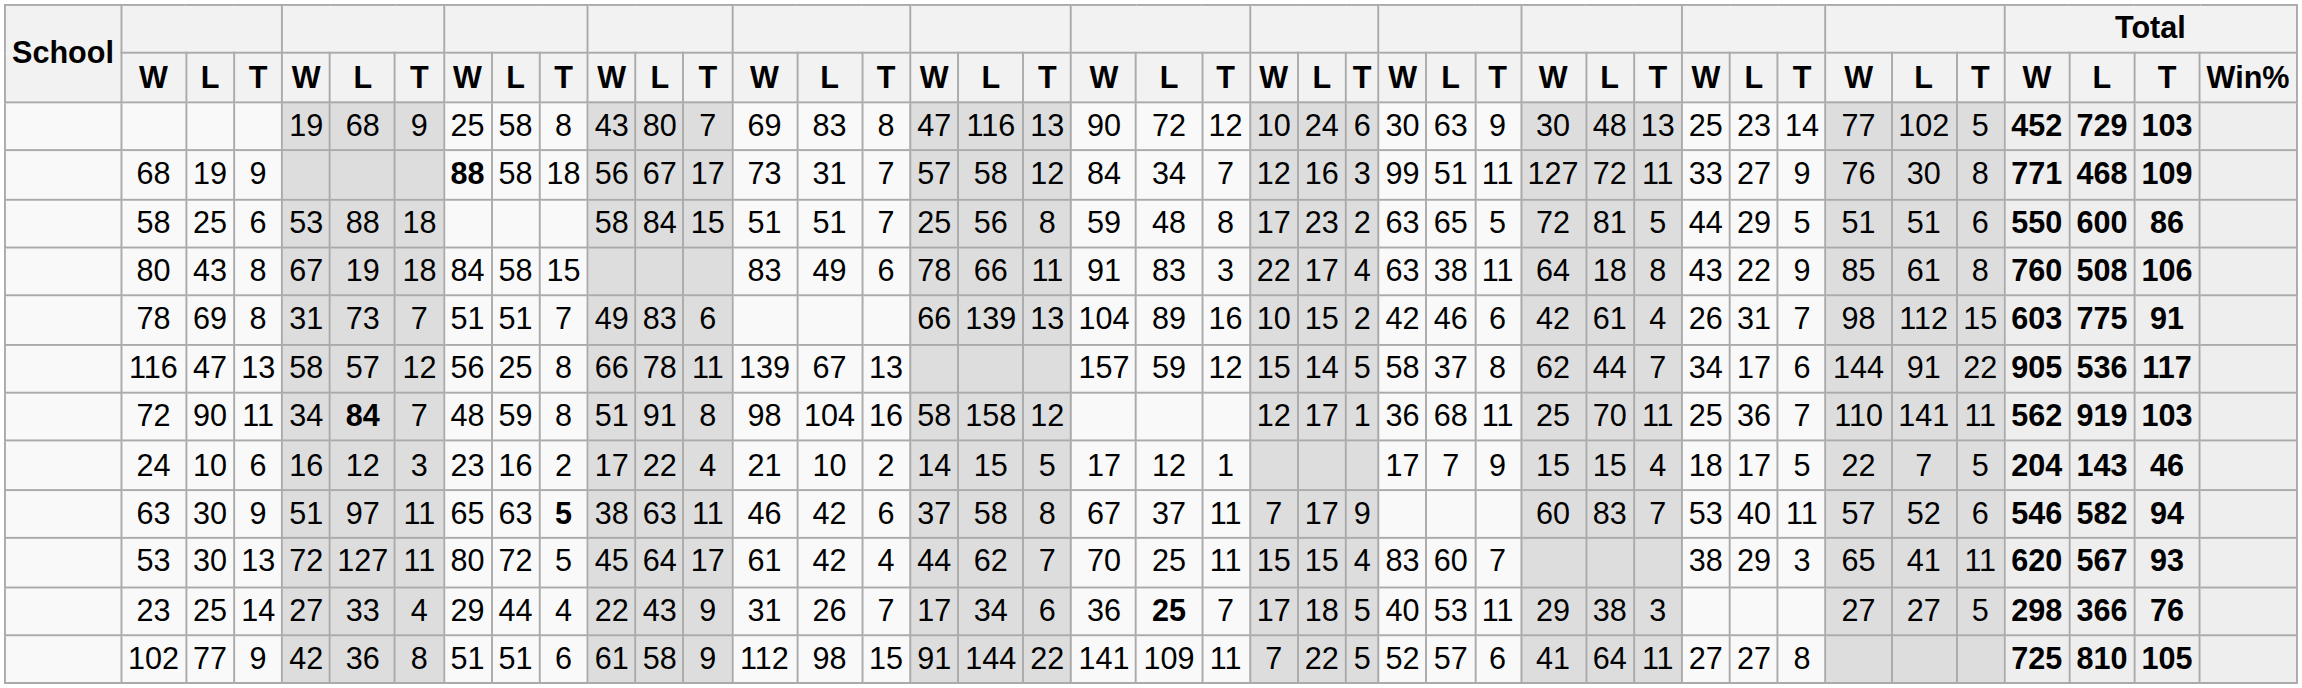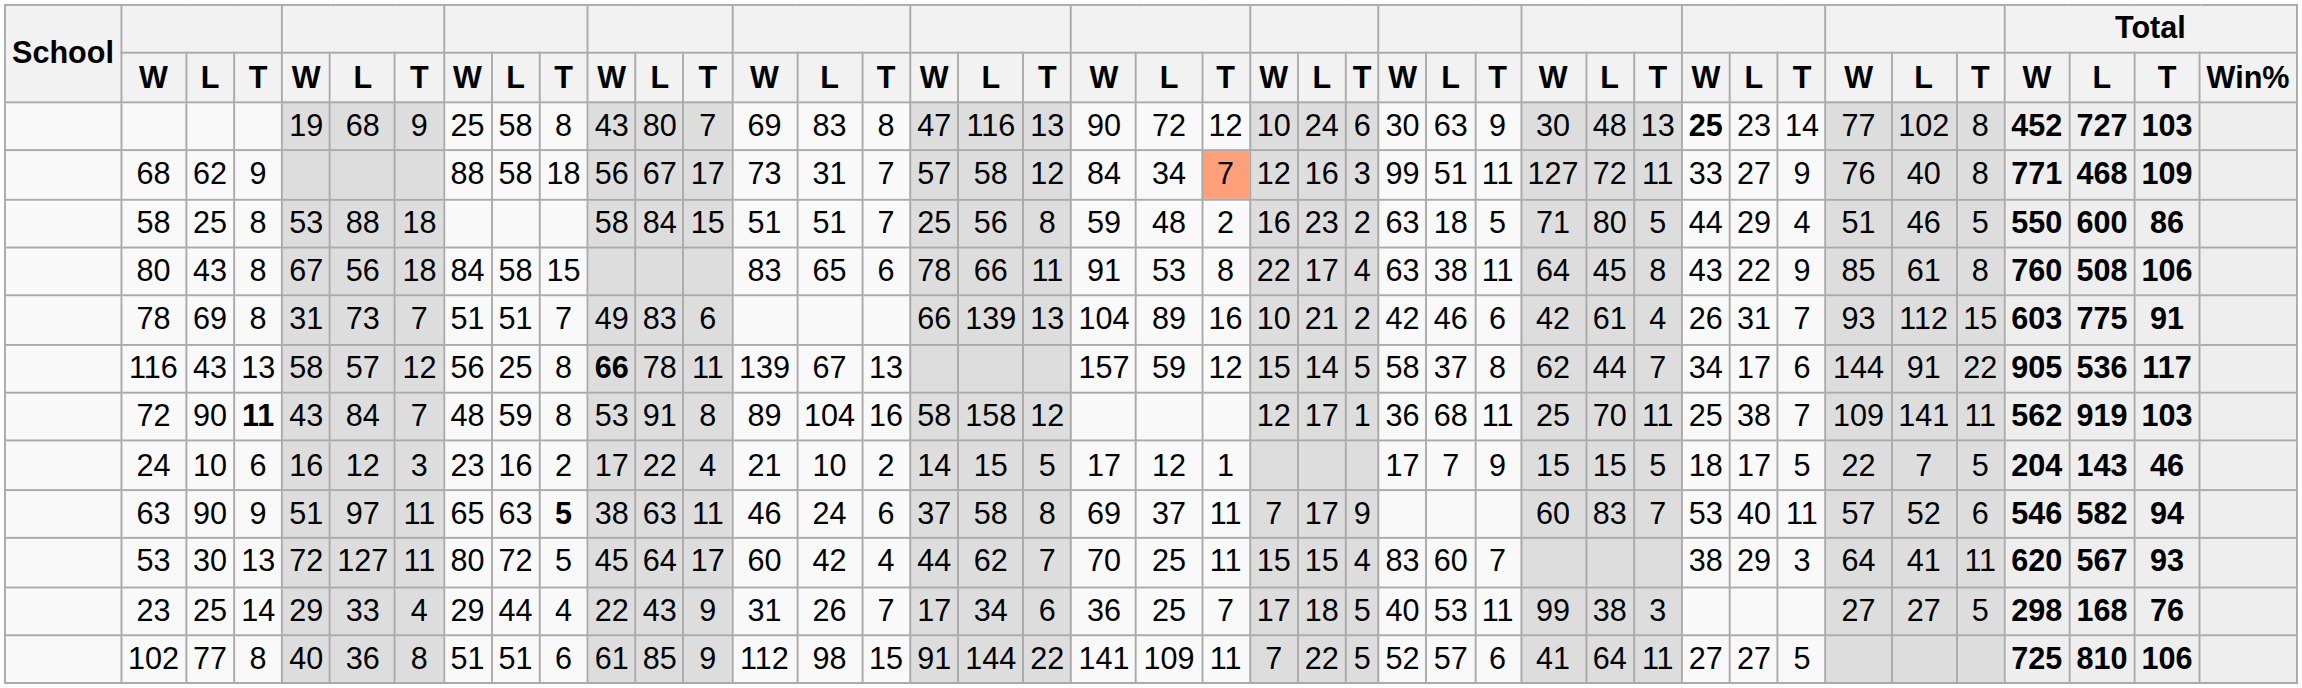(1706, 125) normal -> (1706, 125) bold
(1980, 125) 5 -> (1980, 125) 8
(2102, 125) 729 -> (2102, 125) 727
(210, 174) 19 -> (210, 174) 62
(467, 174) bold -> (467, 174) normal
(1226, 174) no background -> (1226, 174) lightsalmon background
(1924, 174) 30 -> (1924, 174) 40
(258, 222) 6 -> (258, 222) 8
(1226, 222) 8 -> (1226, 222) 2
(1274, 222) 17 -> (1274, 222) 16
(1451, 222) 65 -> (1451, 222) 18
(1553, 222) 72 -> (1553, 222) 71
(1610, 222) 81 -> (1610, 222) 80
(1802, 222) 5 -> (1802, 222) 4
(1924, 222) 51 -> (1924, 222) 46
(1980, 222) 6 -> (1980, 222) 5
(363, 271) 19 -> (363, 271) 56
(830, 271) 49 -> (830, 271) 65
(1169, 271) 83 -> (1169, 271) 53
(1226, 271) 3 -> (1226, 271) 8
(1610, 271) 18 -> (1610, 271) 45
(1322, 319) 15 -> (1322, 319) 21
(1859, 319) 98 -> (1859, 319) 93
(210, 367) 47 -> (210, 367) 43
(612, 367) normal -> (612, 367) bold
(258, 416) normal -> (258, 416) bold
(306, 416) 34 -> (306, 416) 43
(363, 416) bold -> (363, 416) normal
(612, 416) 51 -> (612, 416) 53
(764, 416) 98 -> (764, 416) 89
(1754, 416) 36 -> (1754, 416) 38
(1859, 416) 110 -> (1859, 416) 109
(1658, 464) 4 -> (1658, 464) 5
(210, 513) 30 -> (210, 513) 90
(830, 513) 42 -> (830, 513) 24
(1104, 513) 67 -> (1104, 513) 69
(764, 561) 61 -> (764, 561) 60
(1859, 561) 65 -> (1859, 561) 64
(306, 610) 27 -> (306, 610) 29
(1169, 610) bold -> (1169, 610) normal
(1553, 610) 29 -> (1553, 610) 99
(2102, 610) 366 -> (2102, 610) 168
(258, 658) 9 -> (258, 658) 8
(306, 658) 42 -> (306, 658) 40
(660, 658) 58 -> (660, 658) 85
(1802, 658) 8 -> (1802, 658) 5
(2167, 658) 105 -> (2167, 658) 106
